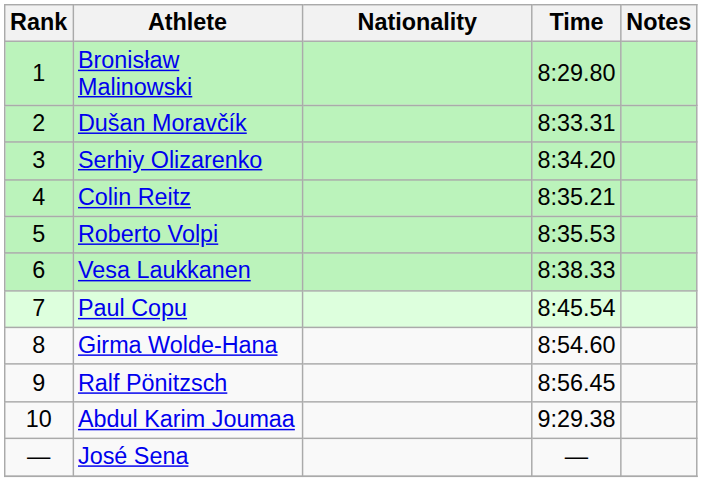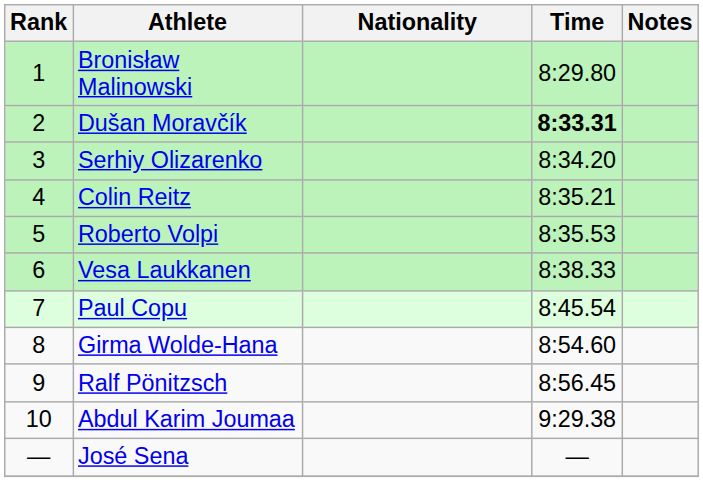(577, 123) normal -> (577, 123) bold
